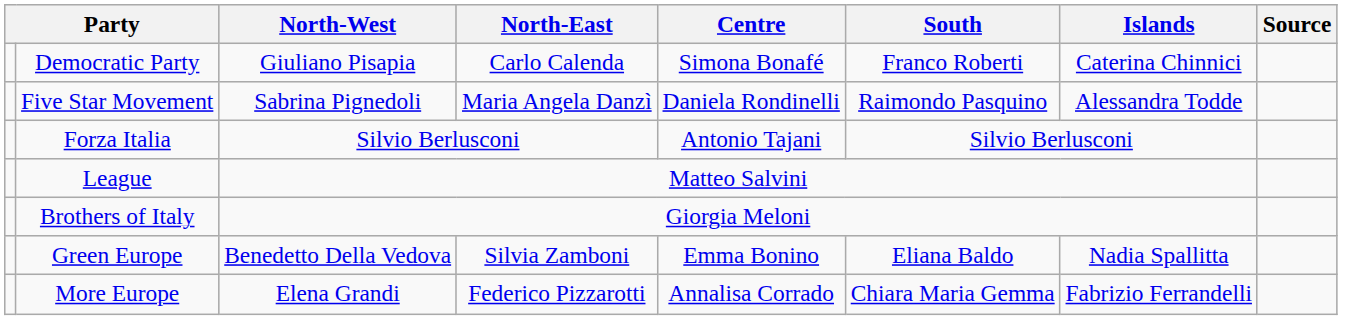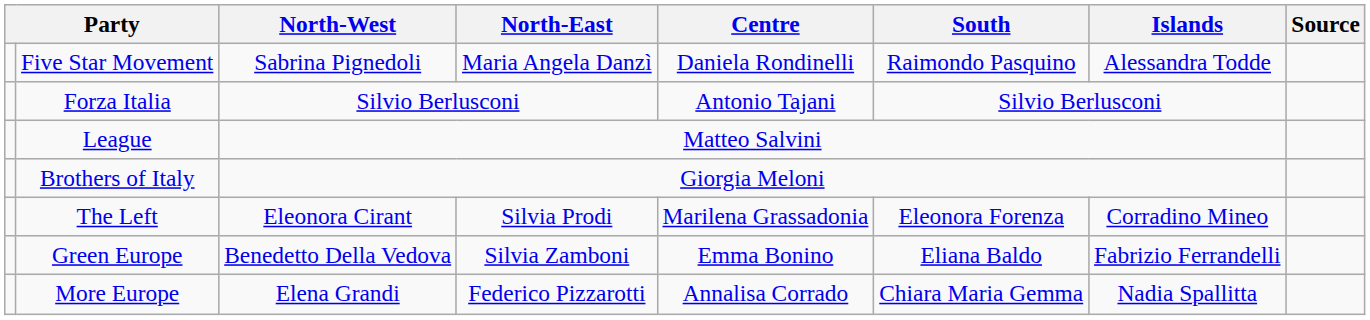- row: (117, 62)
+ row: (117, 216)
(1159, 255) Nadia Spallitta -> (1187, 255) Fabrizio Ferrandelli
(1159, 294) Fabrizio Ferrandelli -> (1187, 294) Nadia Spallitta
